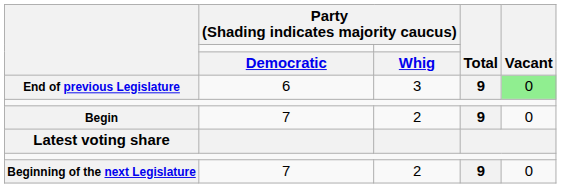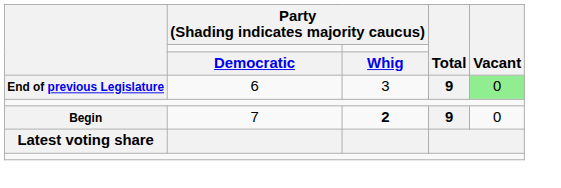(417, 117) normal -> (385, 117) bold
- row: (102, 172)
